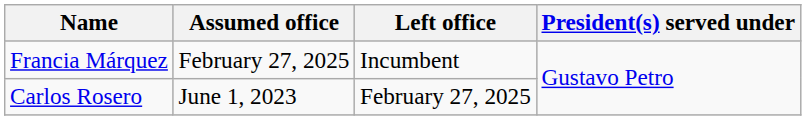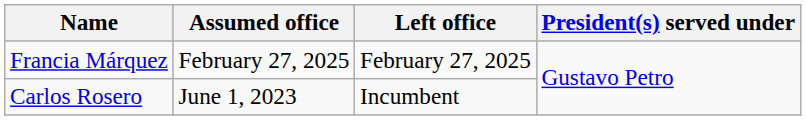(410, 59) Incumbent -> (445, 59) February 27, 2025
(445, 96) February 27, 2025 -> (410, 96) Incumbent
